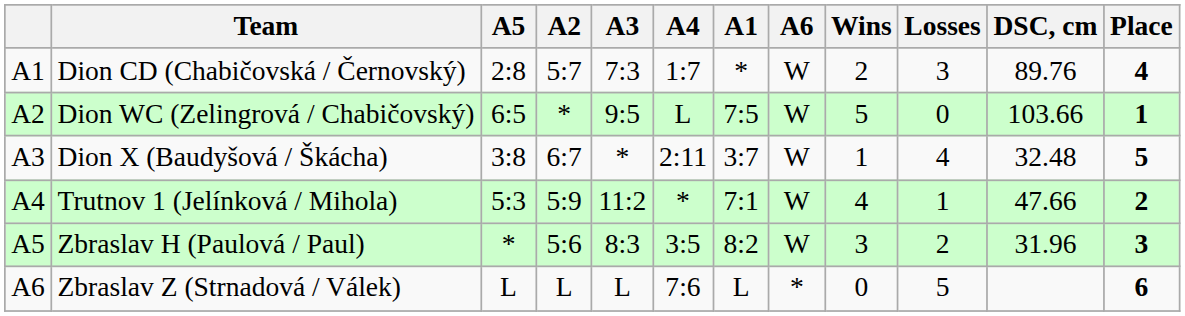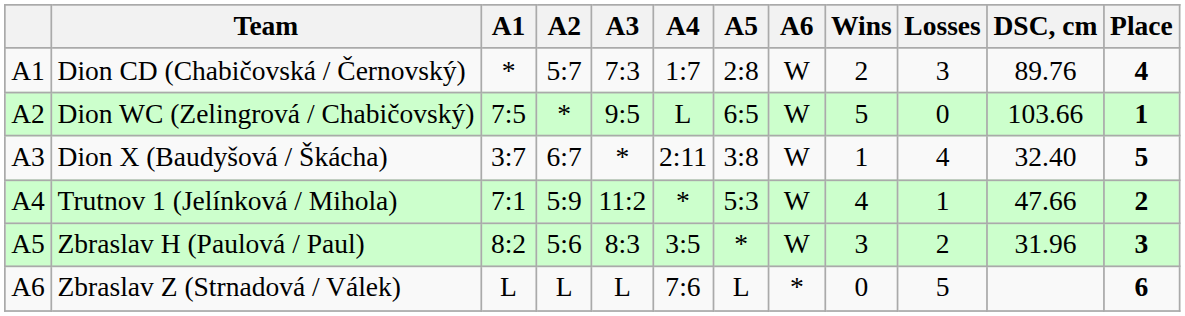columns swapped: (741, 26) <-> (509, 26)
(1045, 157) 32.48 -> (1045, 157) 32.40
